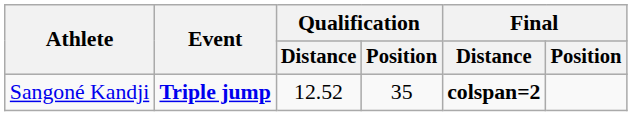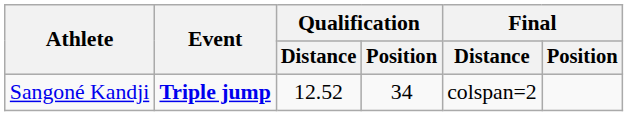(402, 92) 35 -> (402, 92) 34
(494, 92) bold -> (492, 92) normal
